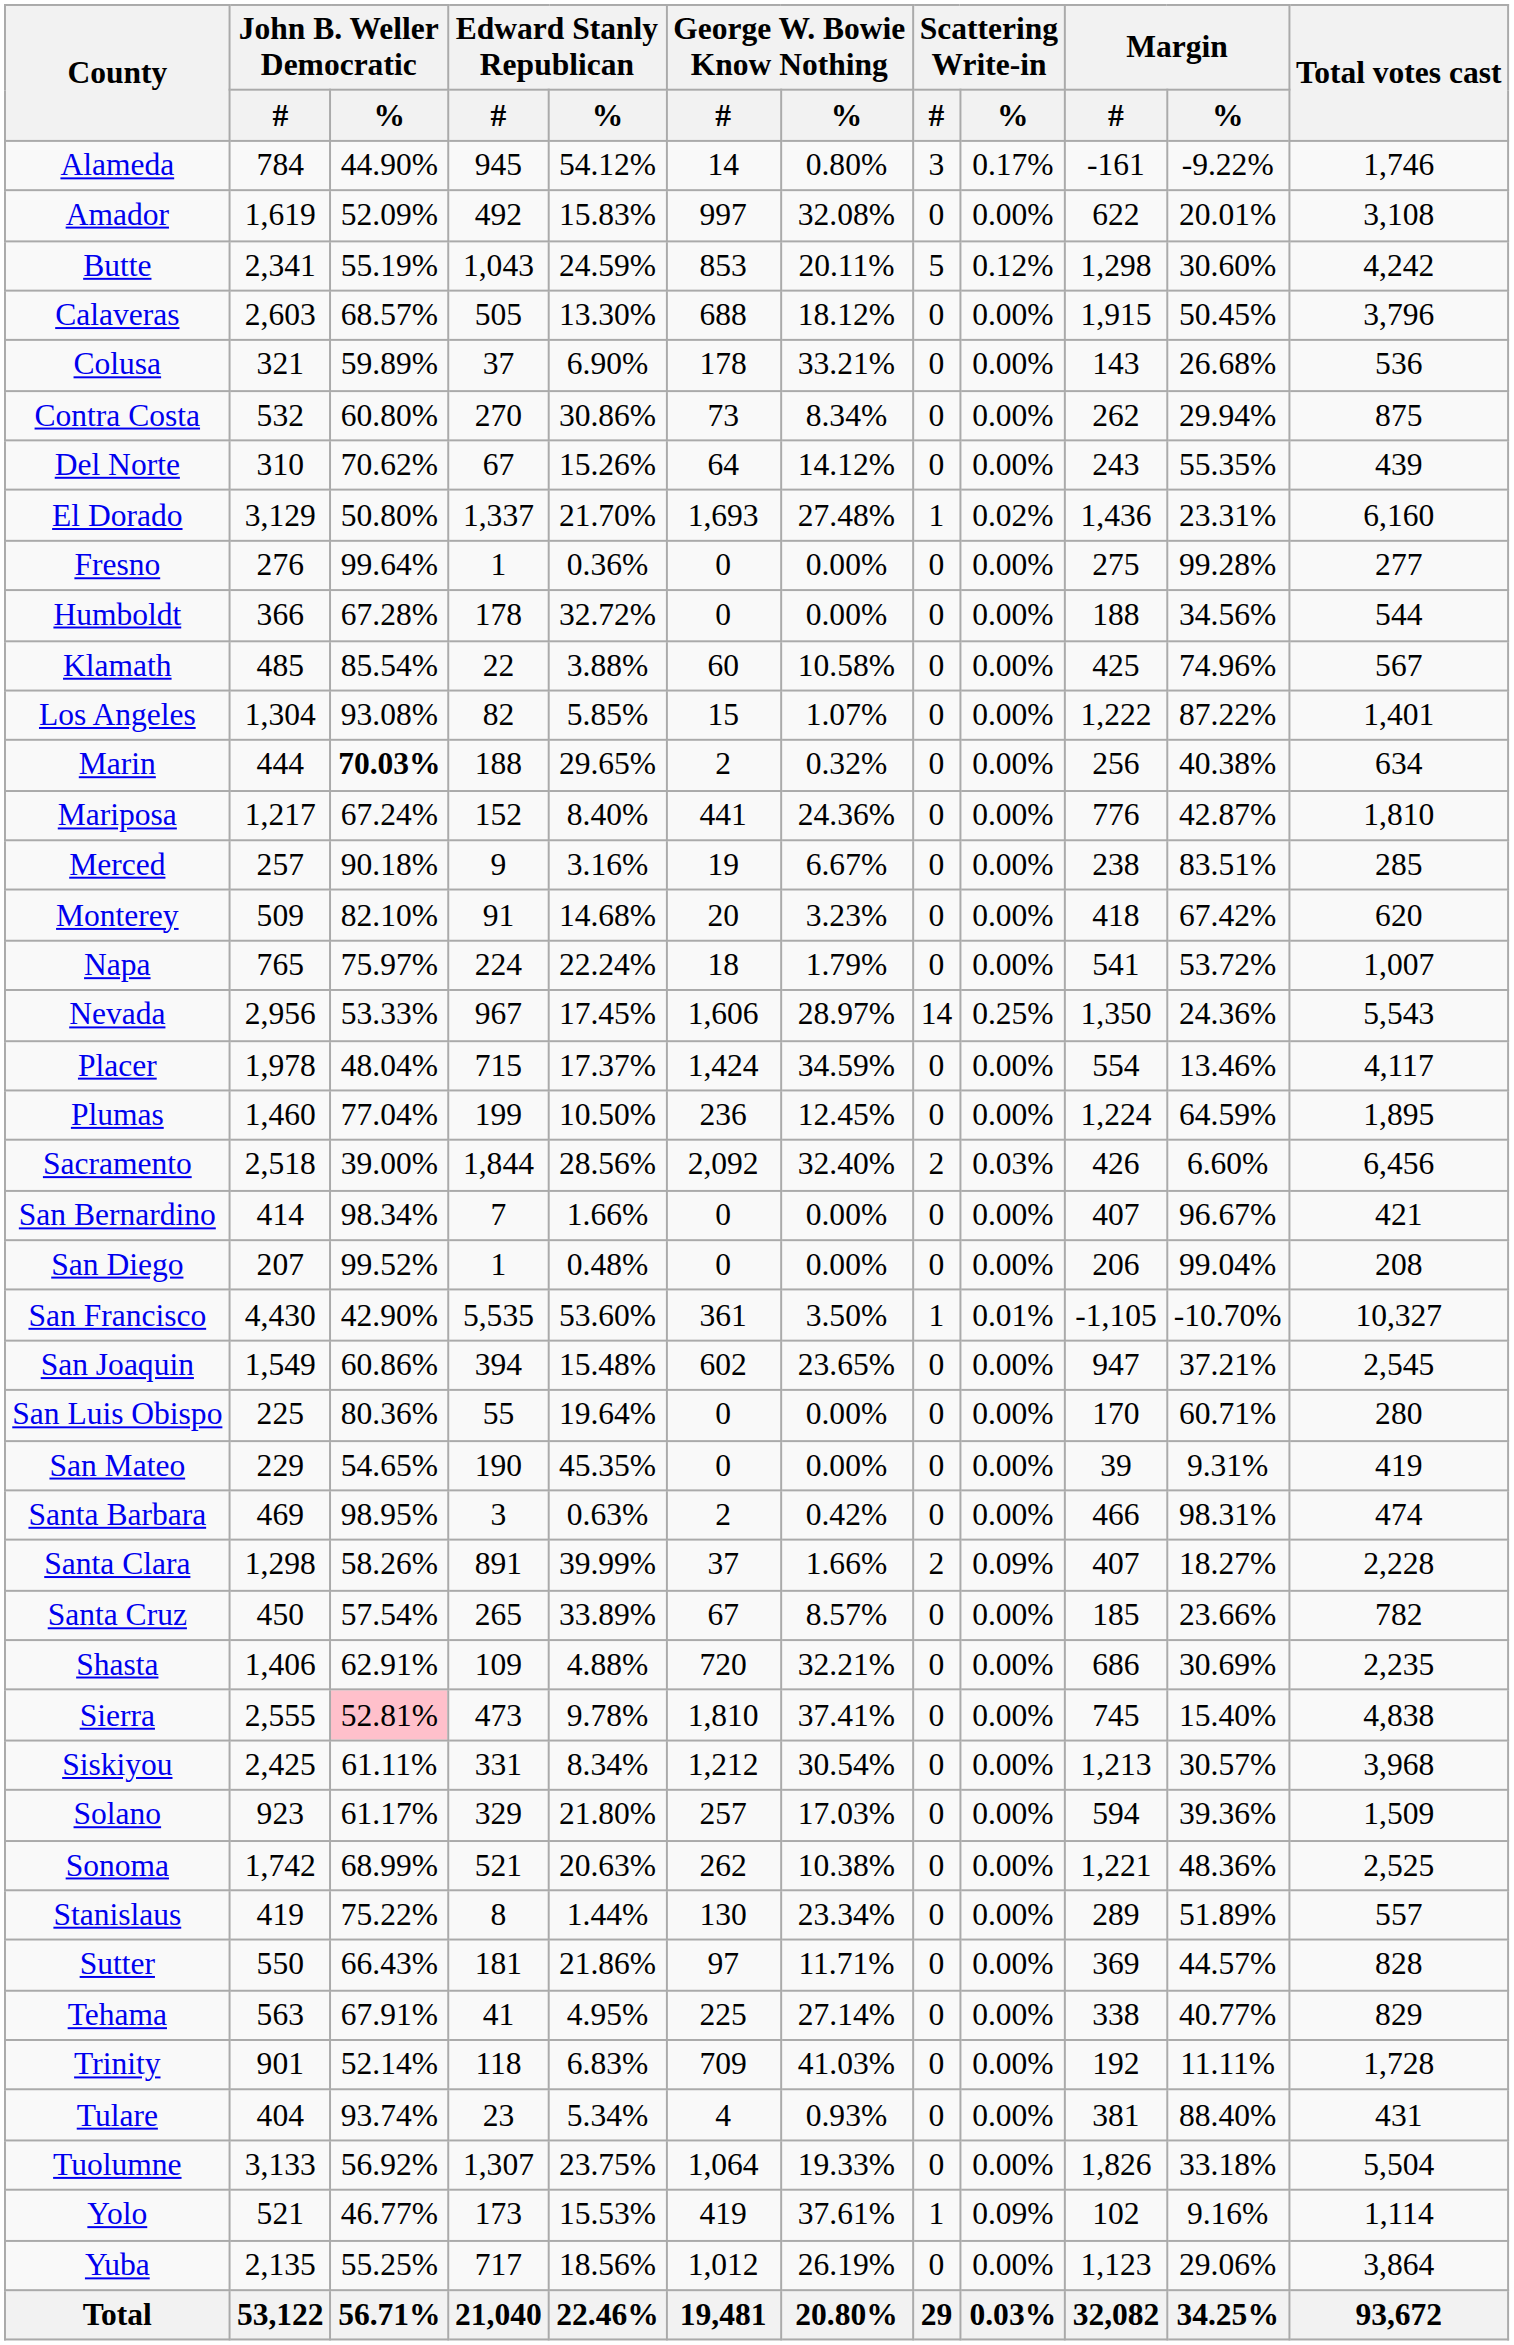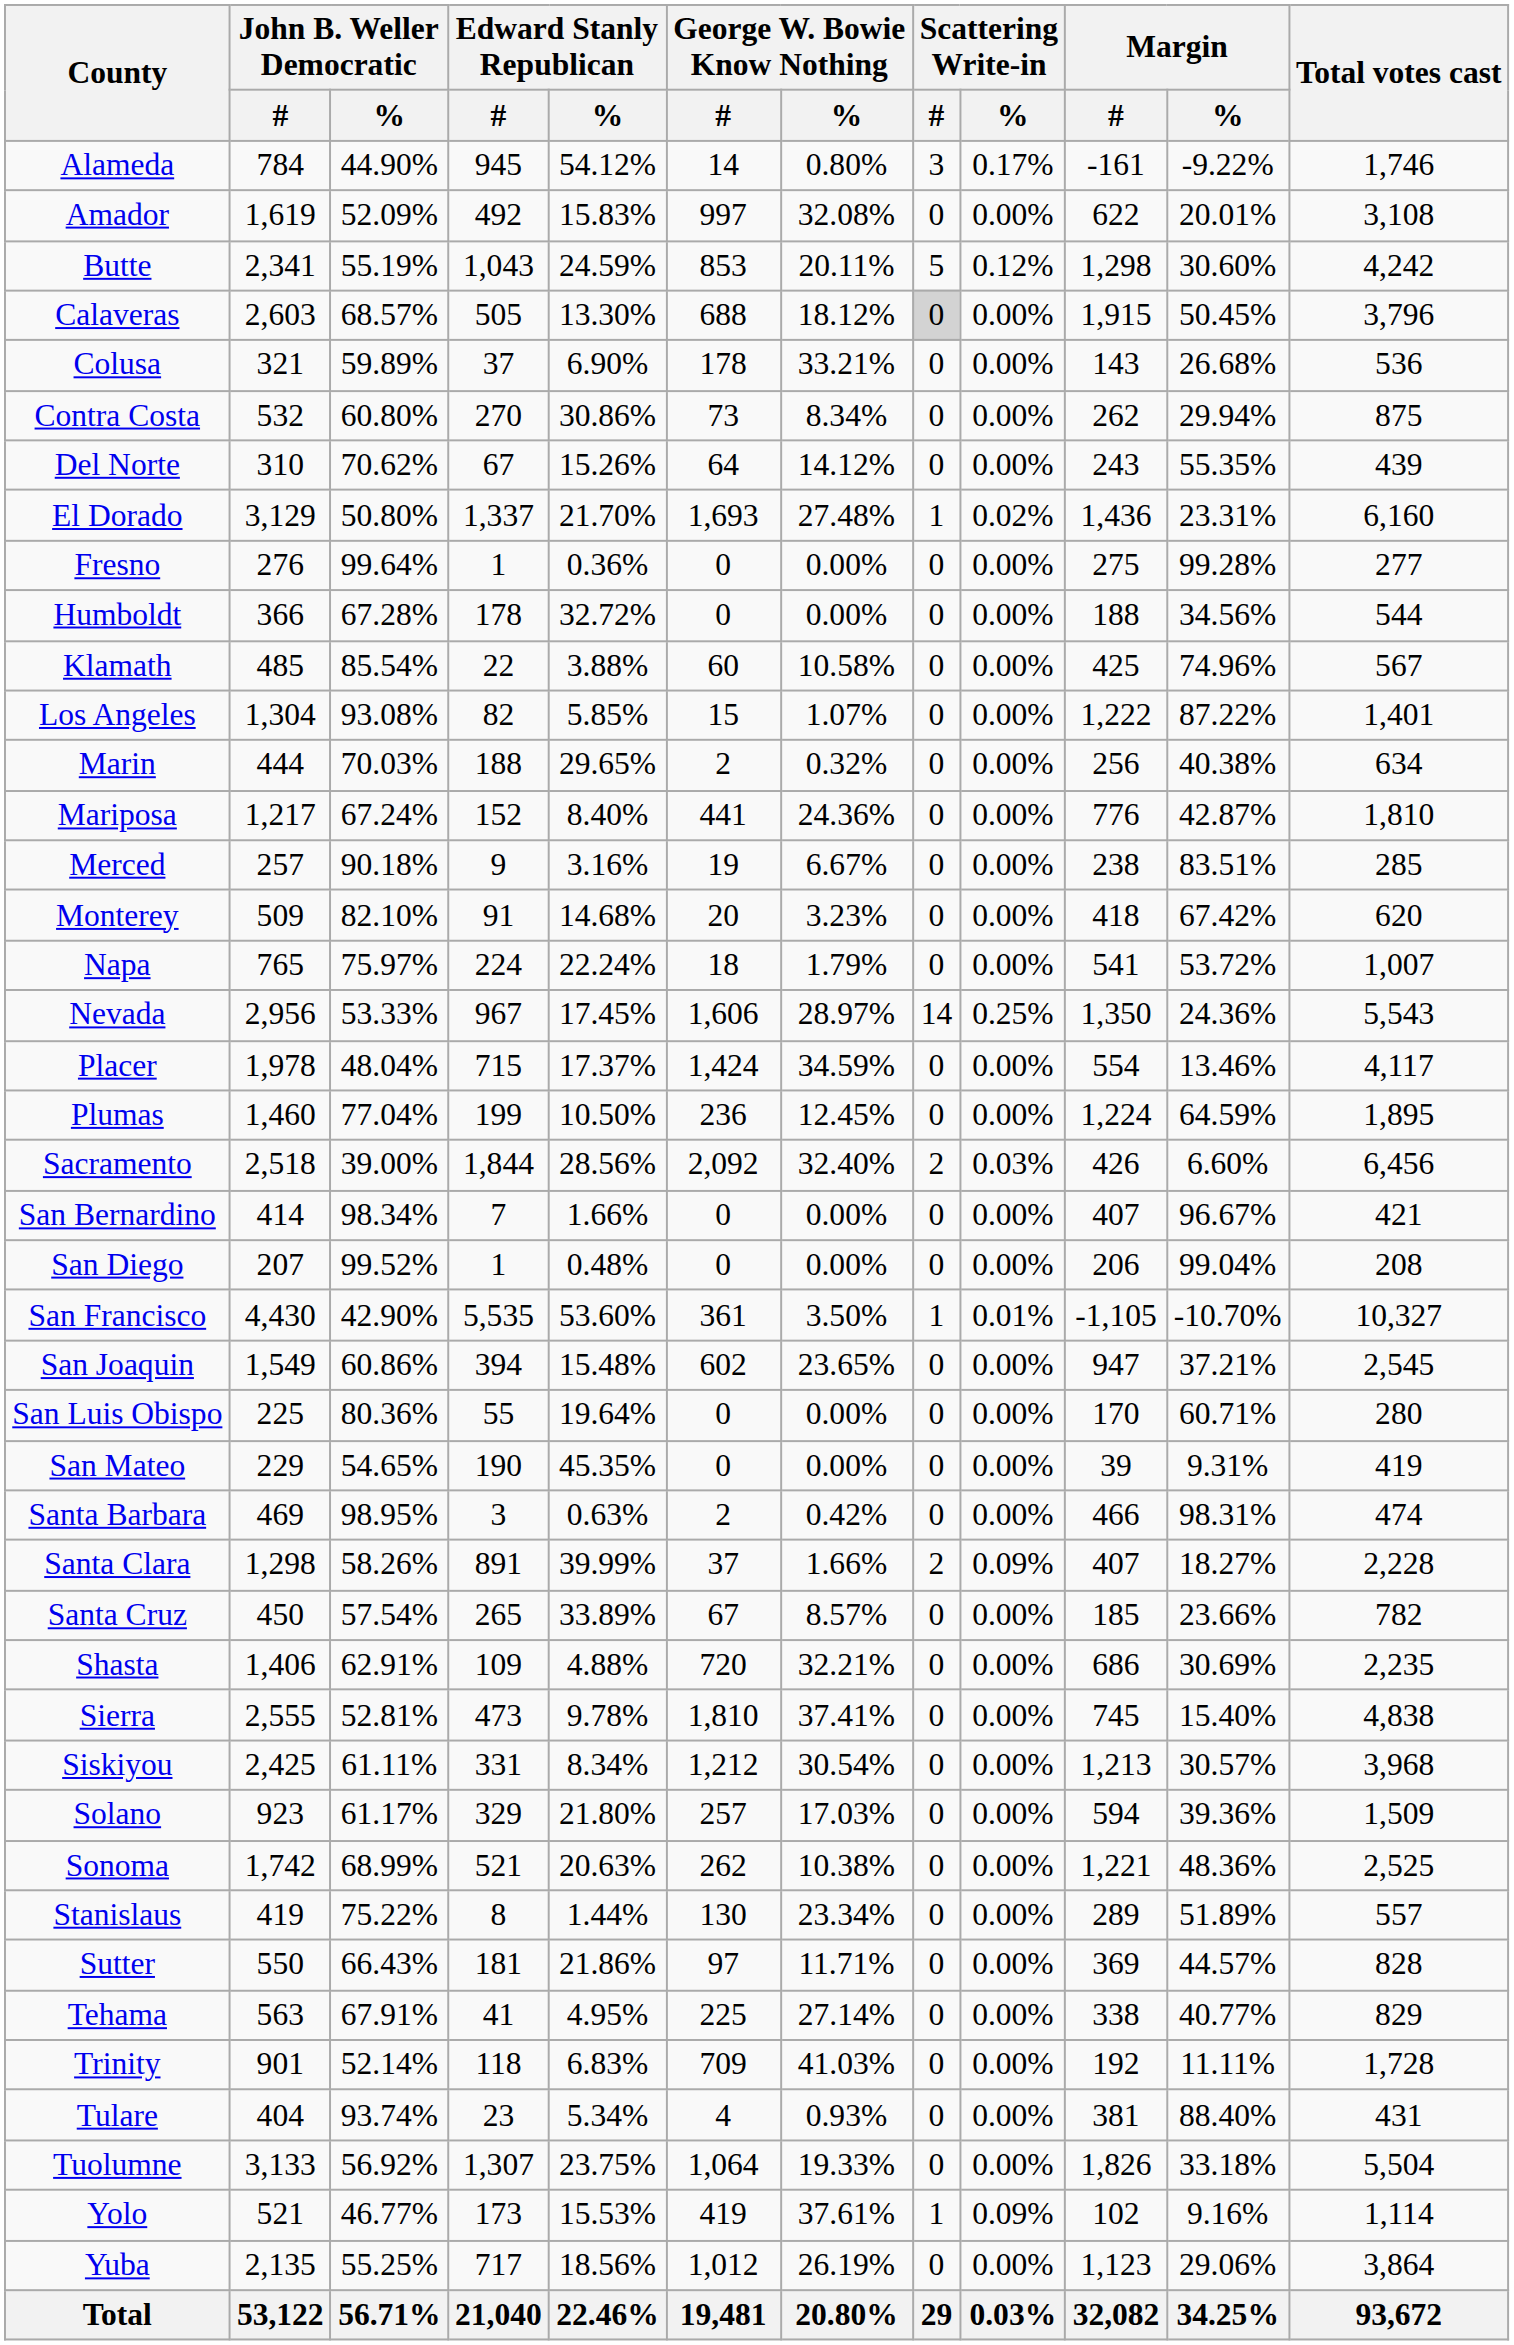(936, 314) no background -> (936, 314) lightgrey background
(389, 764) bold -> (389, 764) normal
(389, 1714) pink background -> (389, 1714) no background
